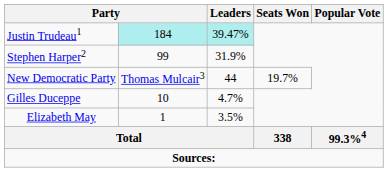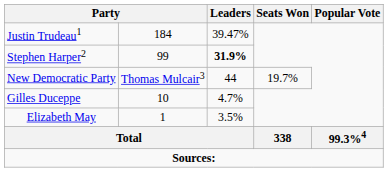(163, 34) paleturquoise background -> (163, 34) no background
(230, 34) paleturquoise background -> (230, 34) no background
(230, 56) normal -> (230, 56) bold
